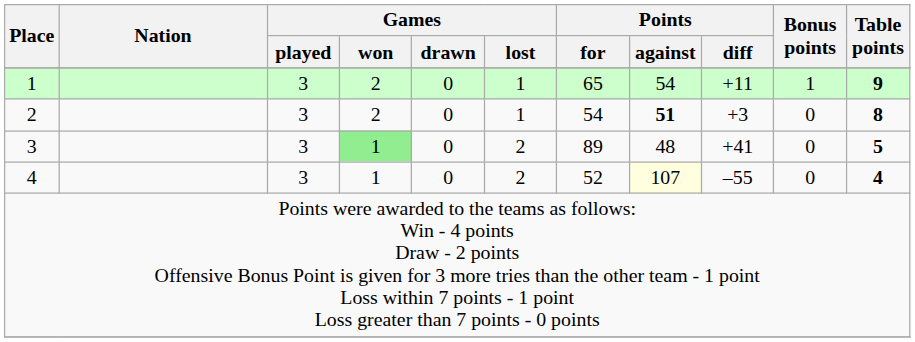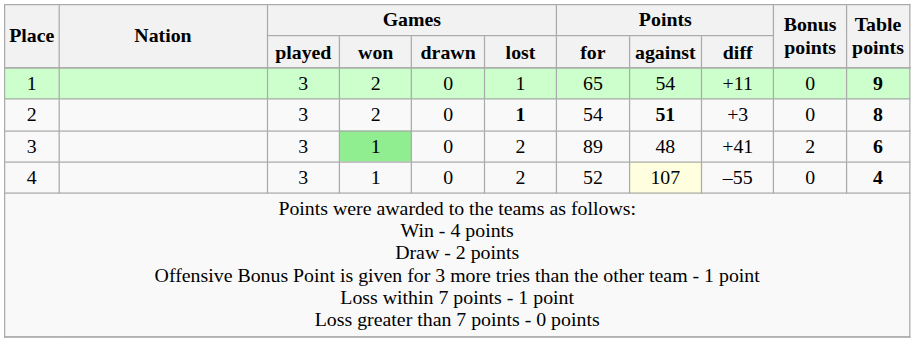(810, 83) 1 -> (810, 83) 0
(520, 114) normal -> (520, 114) bold
(810, 146) 0 -> (810, 146) 2
(878, 146) 5 -> (878, 146) 6
